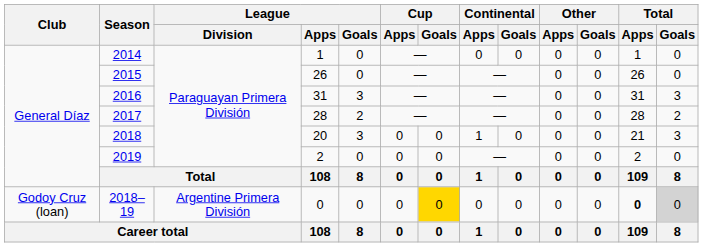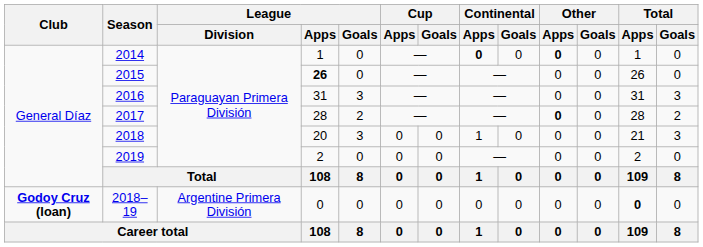(479, 55) normal -> (479, 55) bold
(558, 55) normal -> (558, 55) bold
(320, 75) normal -> (320, 75) bold
(558, 116) normal -> (558, 116) bold
(52, 204) normal -> (53, 204) bold
(439, 204) gold background -> (439, 204) no background
(677, 204) lightgrey background -> (677, 204) no background
